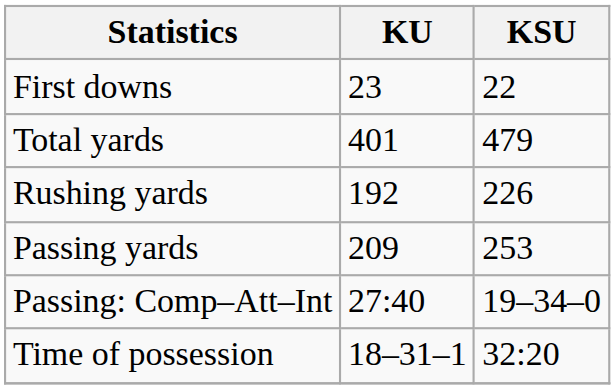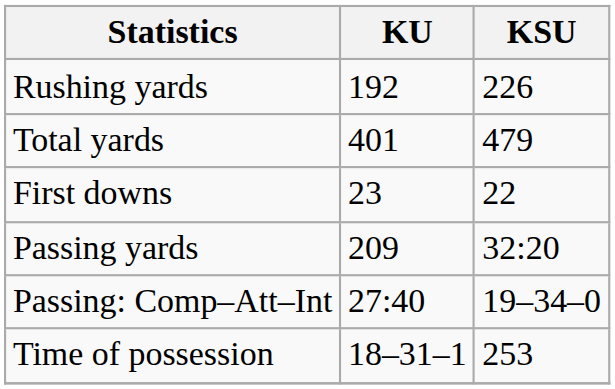rows swapped: (93, 86) <-> (110, 193)
(508, 247) 253 -> (521, 247) 32:20
(521, 355) 32:20 -> (508, 355) 253
